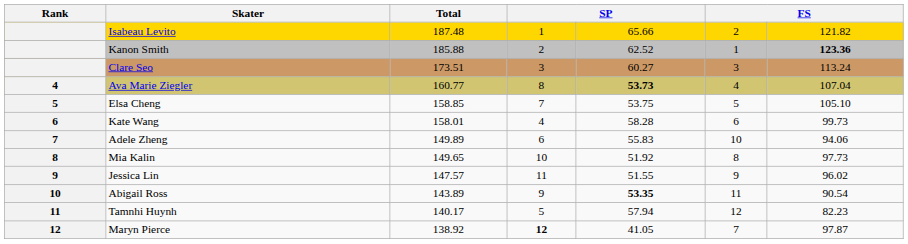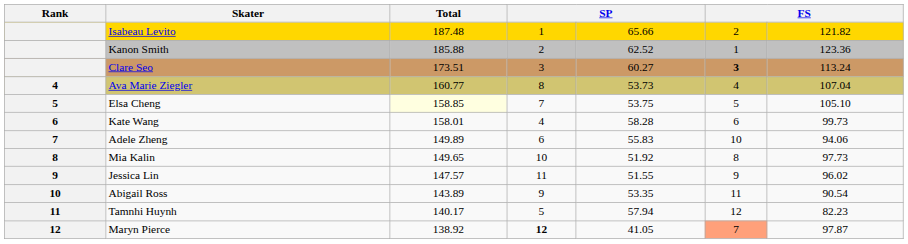(835, 49) bold -> (835, 49) normal
(736, 67) normal -> (736, 67) bold
(641, 85) bold -> (641, 85) normal
(448, 103) no background -> (448, 103) lightyellow background
(641, 193) bold -> (641, 193) normal
(736, 229) no background -> (736, 229) lightsalmon background
